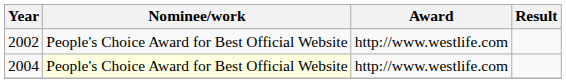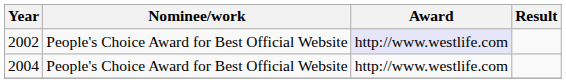(431, 41) no background -> (431, 41) lavender background
(197, 66) lightyellow background -> (197, 66) no background
